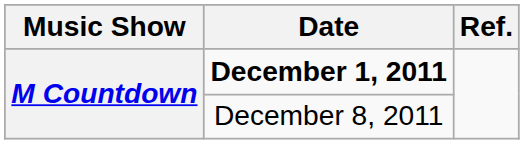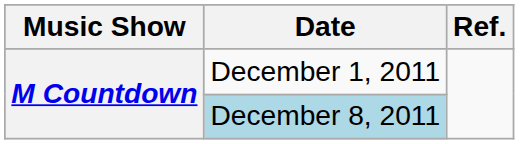(329, 71) bold -> (325, 71) normal
(329, 116) no background -> (325, 116) lightblue background
